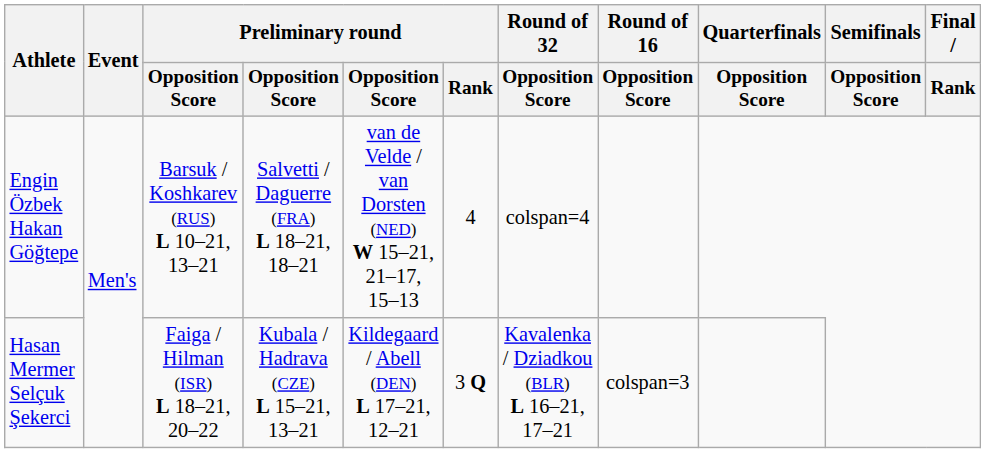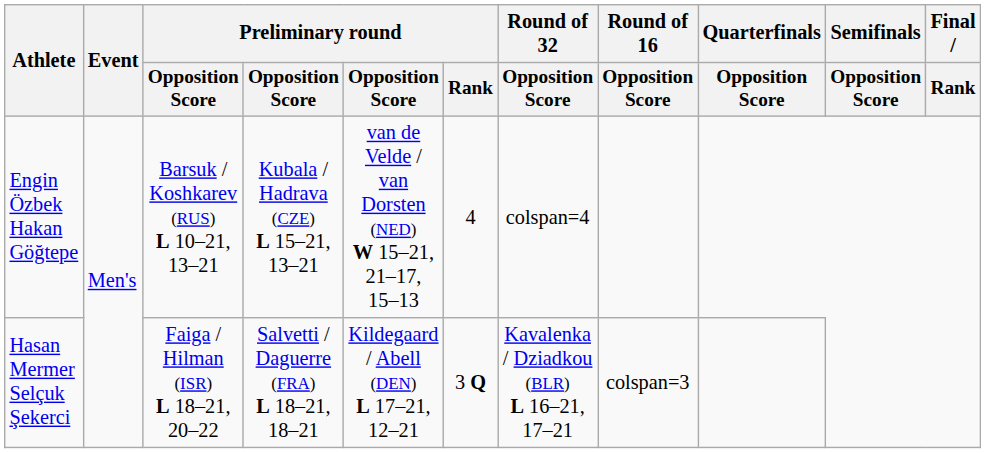(293, 217) Salvetti / Daguerre (FRA) L 18–21, 18–21 -> (293, 217) Kubala / Hadrava (CZE) L 15–21, 13–21
(293, 382) Kubala / Hadrava (CZE) L 15–21, 13–21 -> (293, 382) Salvetti / Daguerre (FRA) L 18–21, 18–21
